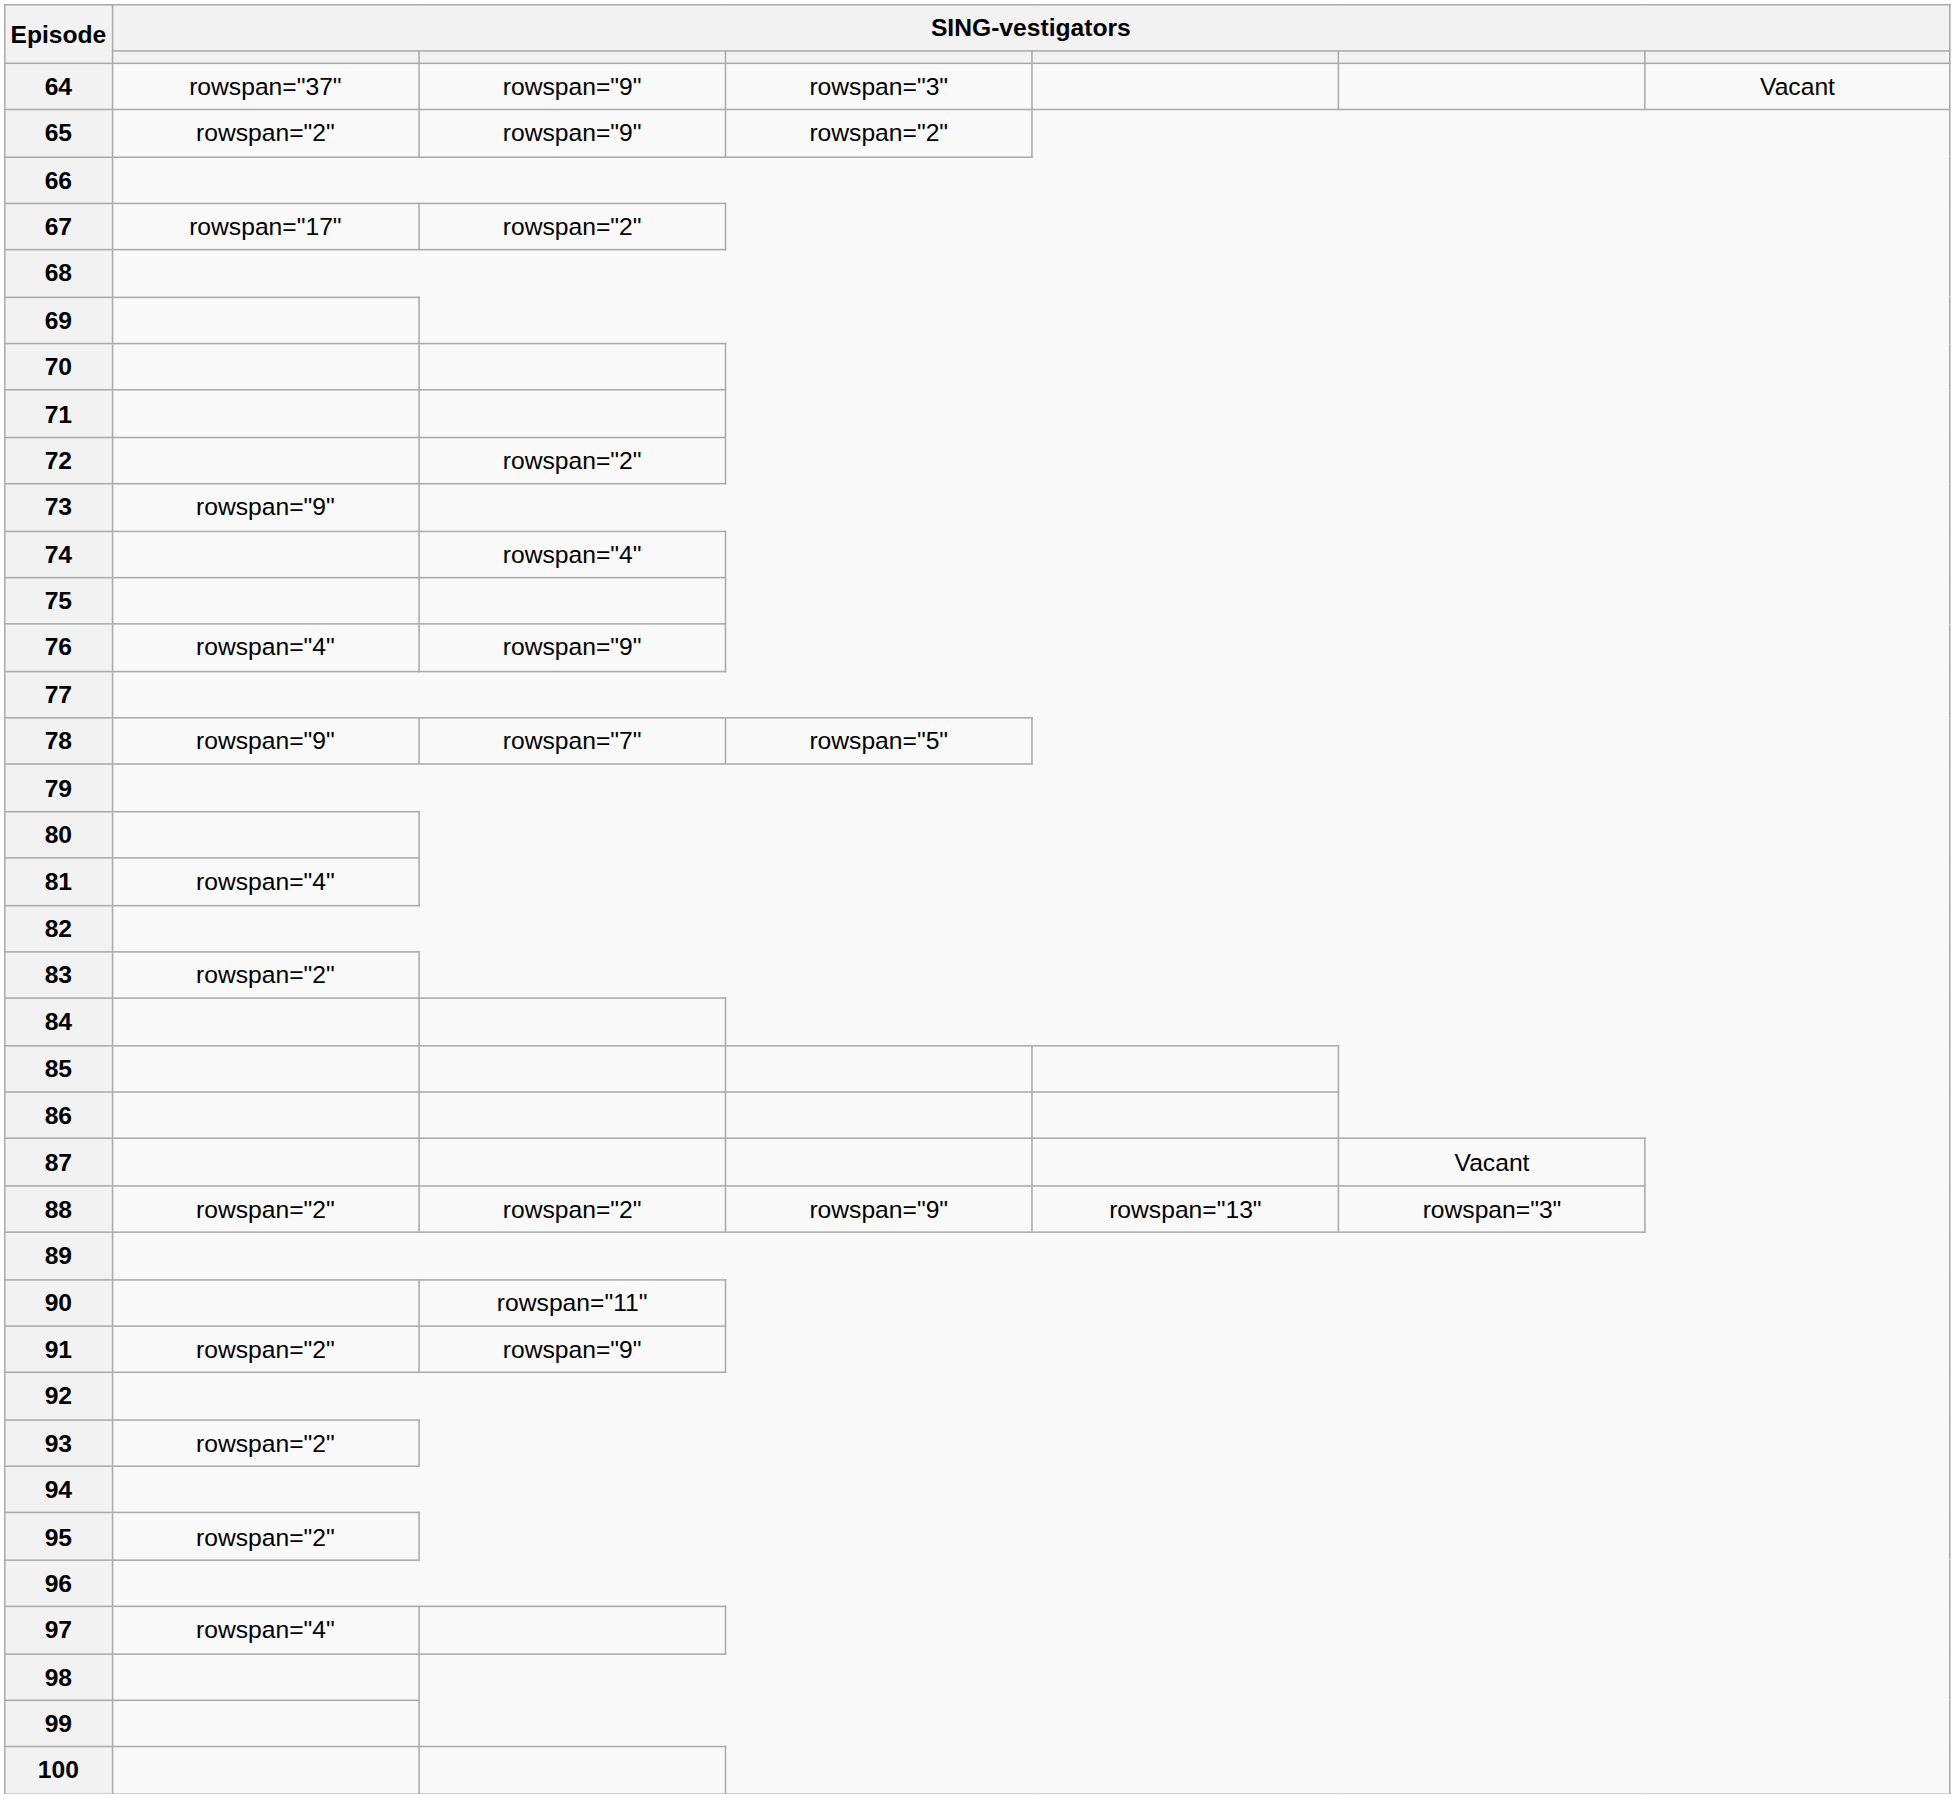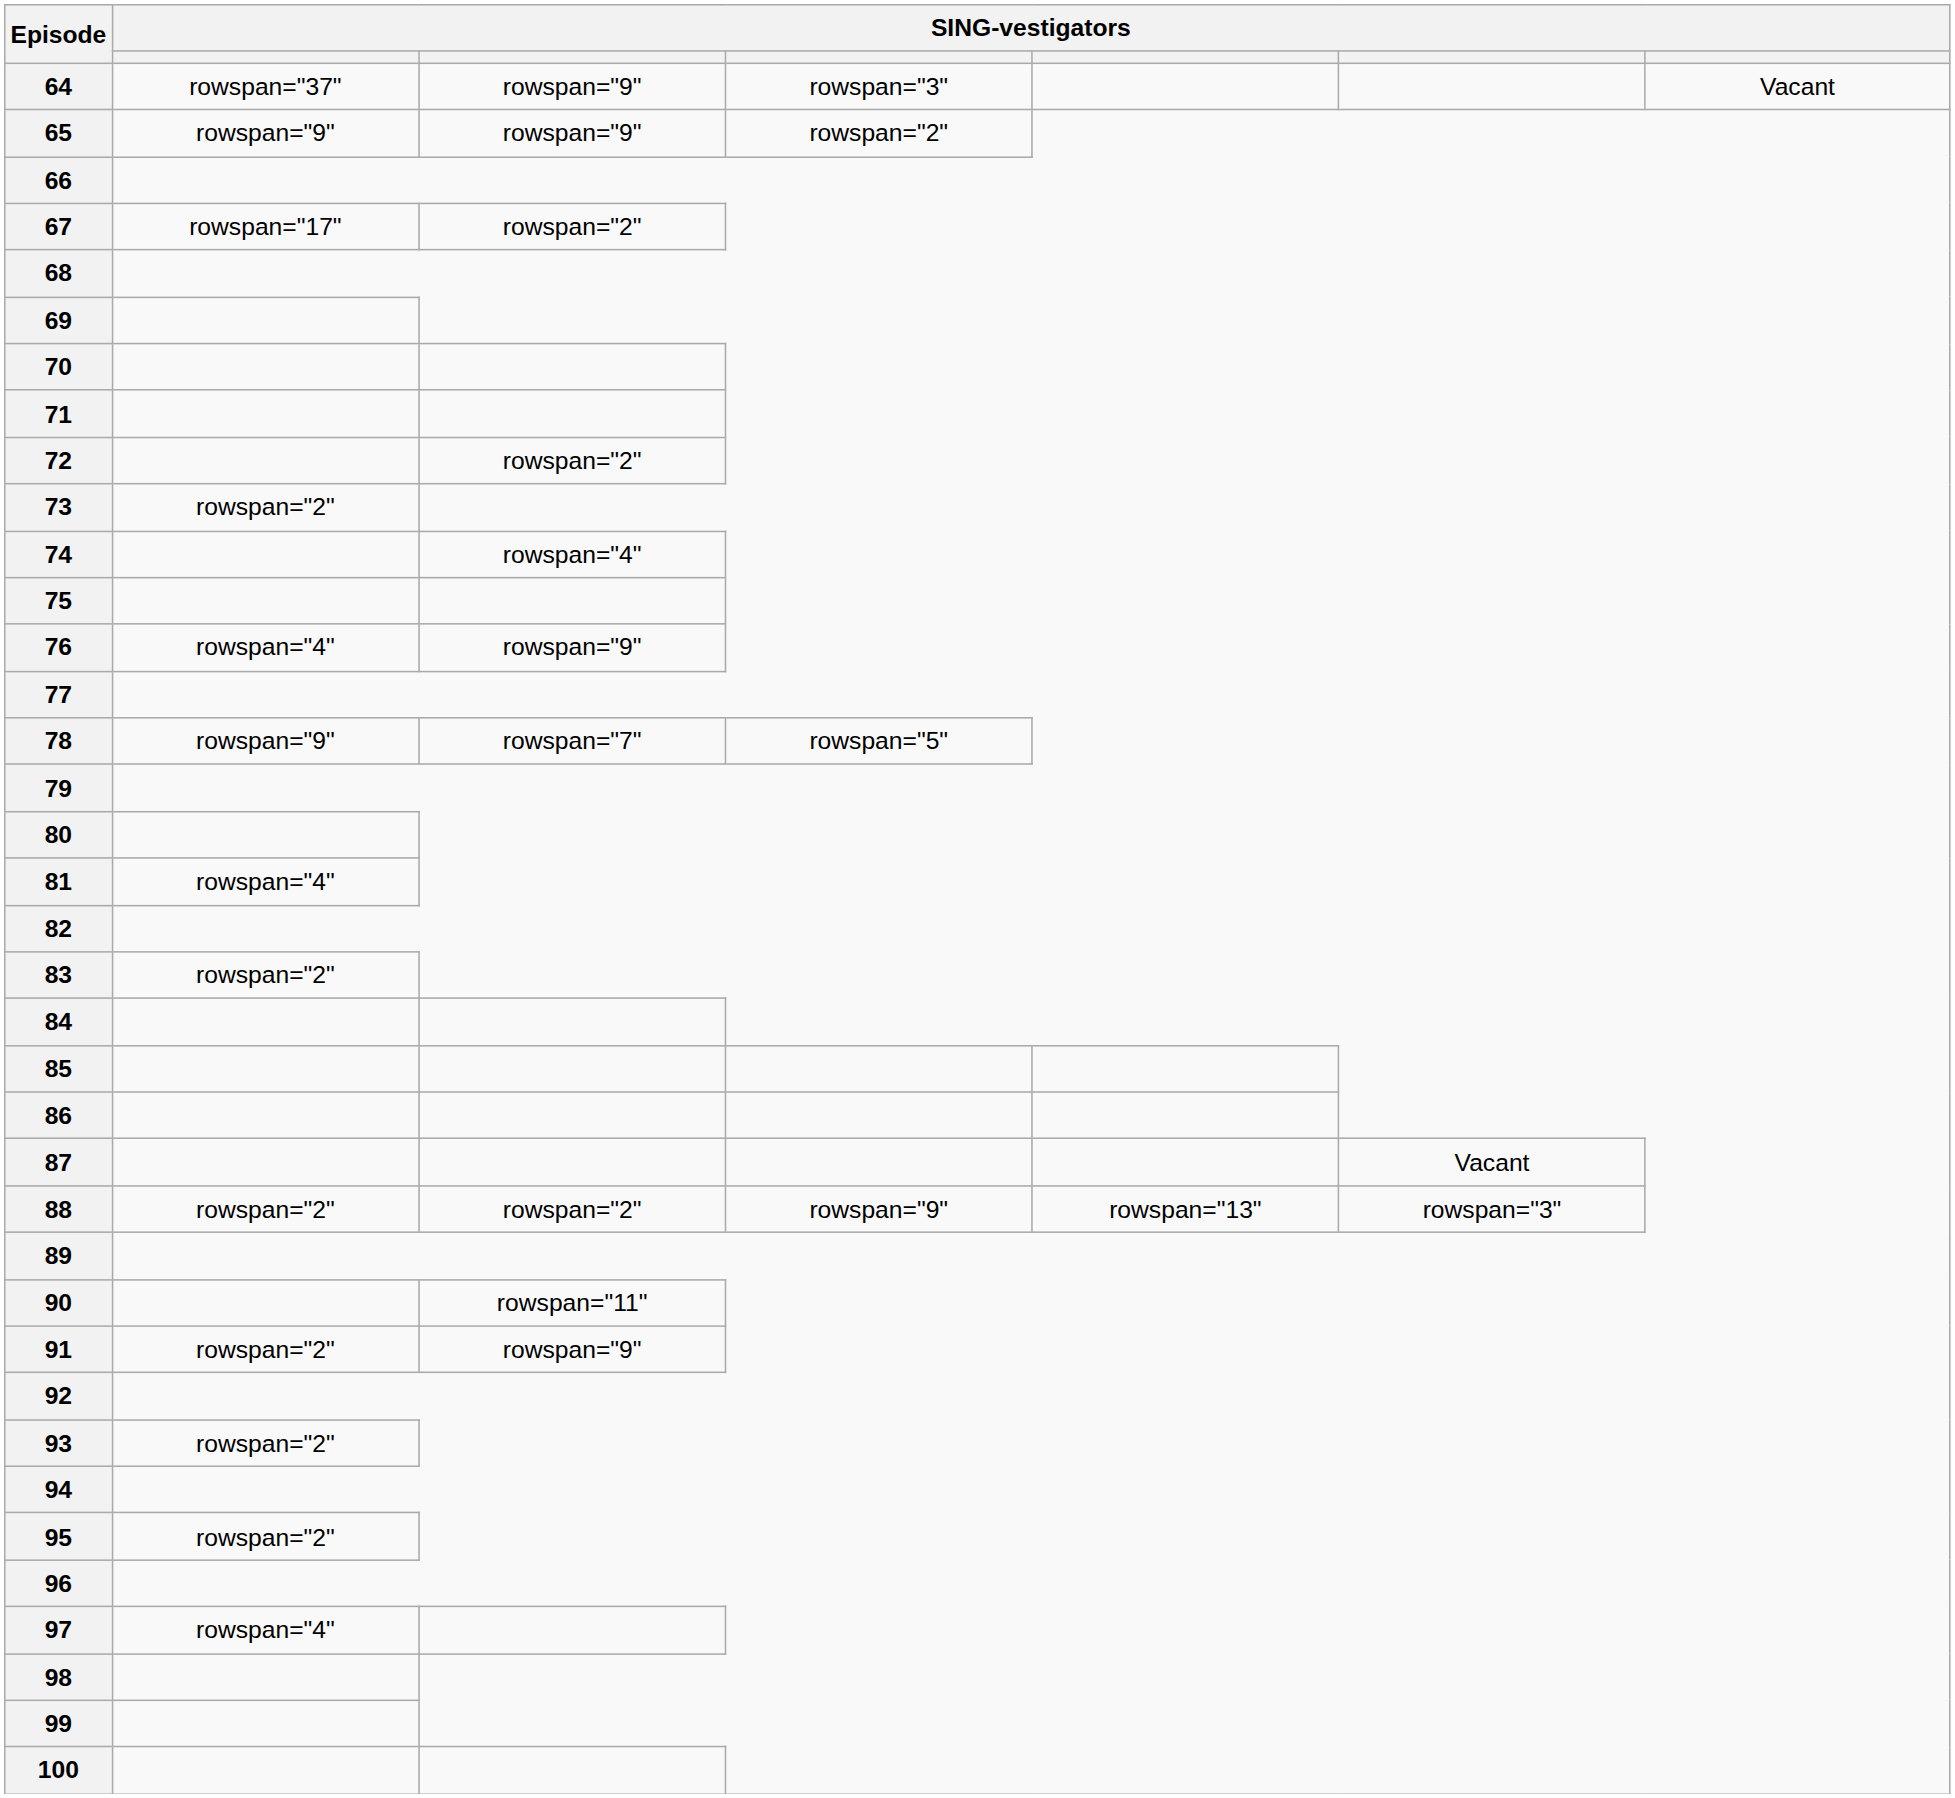(265, 133) rowspan="2" -> (265, 133) rowspan="9"
(265, 507) rowspan="9" -> (265, 507) rowspan="2"
